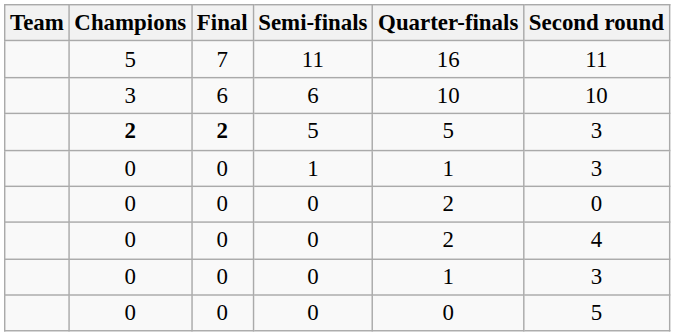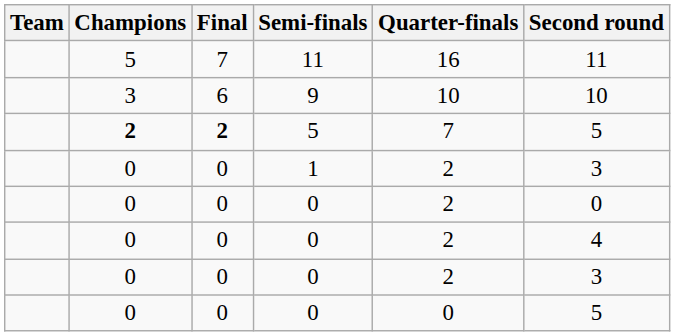(313, 95) 6 -> (313, 95) 9
(448, 131) 5 -> (448, 131) 7
(596, 131) 3 -> (596, 131) 5
(448, 167) 1 -> (448, 167) 2
(448, 276) 1 -> (448, 276) 2
